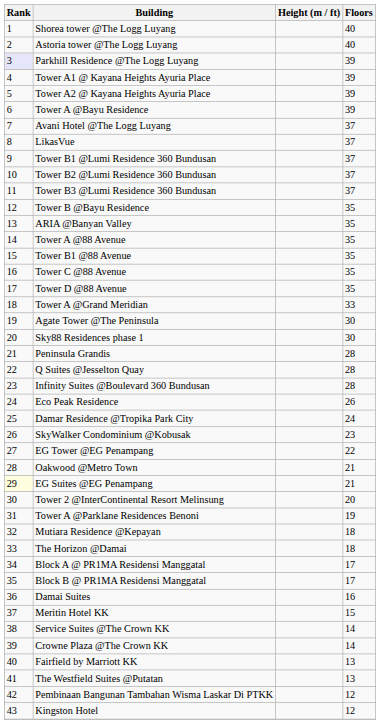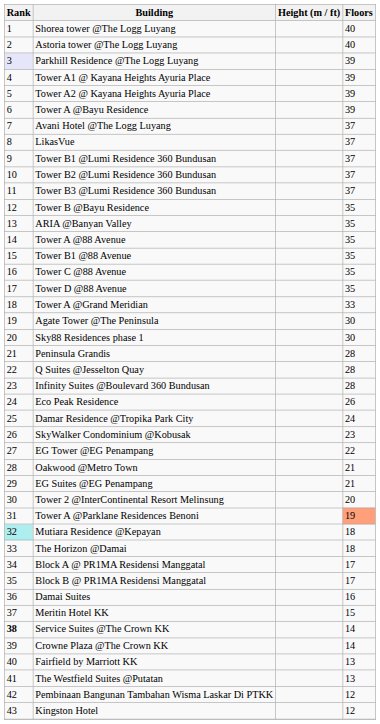(12, 483) lightyellow background -> (12, 483) no background
(350, 516) no background -> (350, 516) lightsalmon background
(12, 532) no background -> (12, 532) paleturquoise background
(12, 629) normal -> (12, 629) bold
